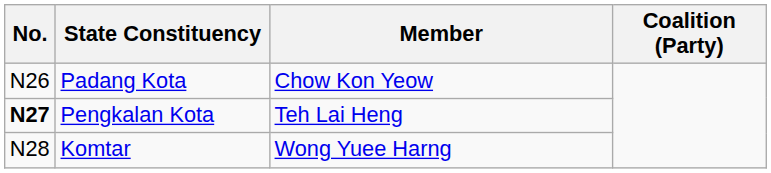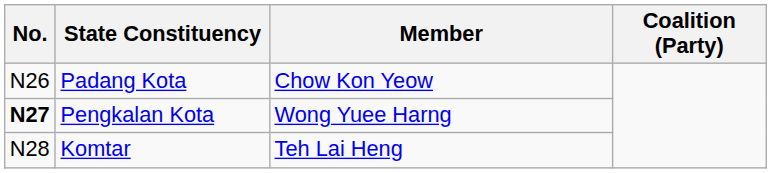(339, 115) Teh Lai Heng -> (363, 115) Wong Yuee Harng
(363, 149) Wong Yuee Harng -> (339, 149) Teh Lai Heng
